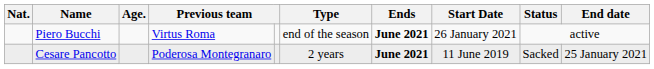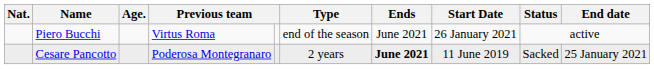(402, 34) bold -> (402, 34) normal
